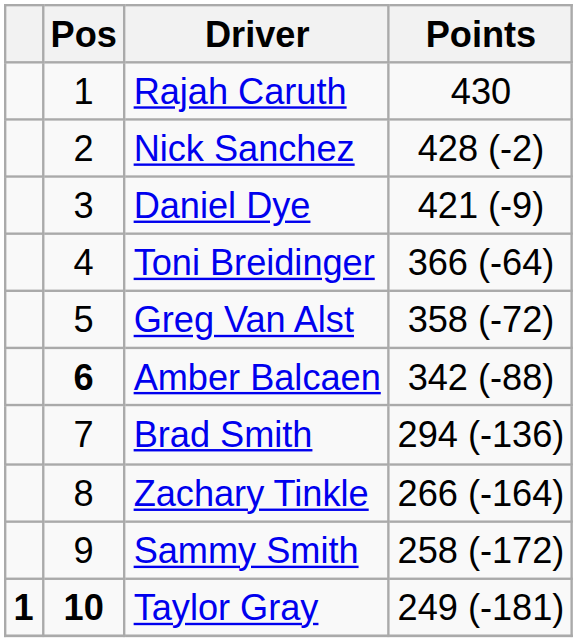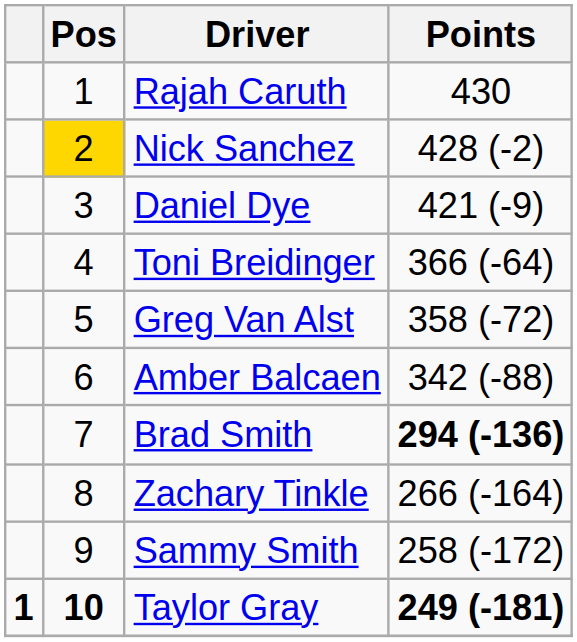(84, 149) no background -> (84, 149) gold background
(84, 378) bold -> (84, 378) normal
(481, 435) normal -> (481, 435) bold
(481, 607) normal -> (481, 607) bold
